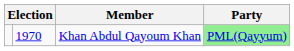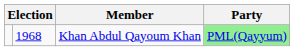(28, 35) 1970 -> (28, 35) 1968
